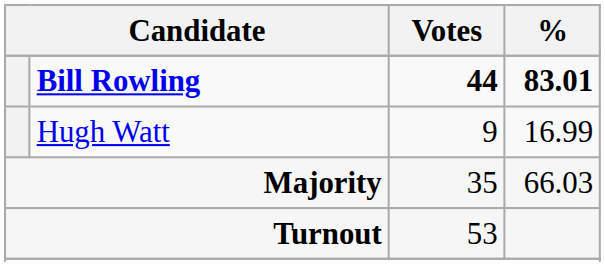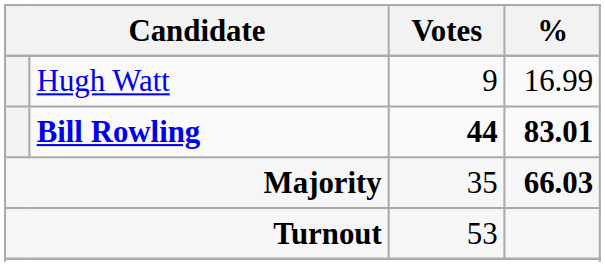rows swapped: (118, 81) <-> (103, 131)
(558, 182) normal -> (558, 182) bold
